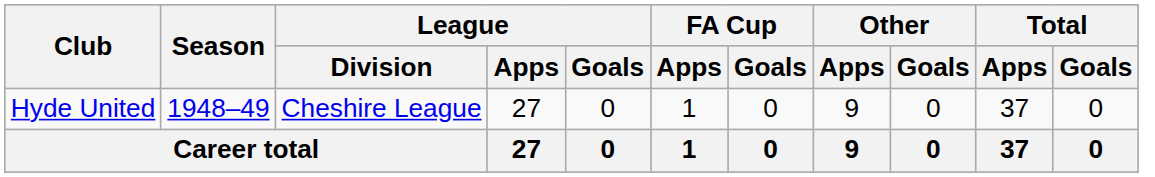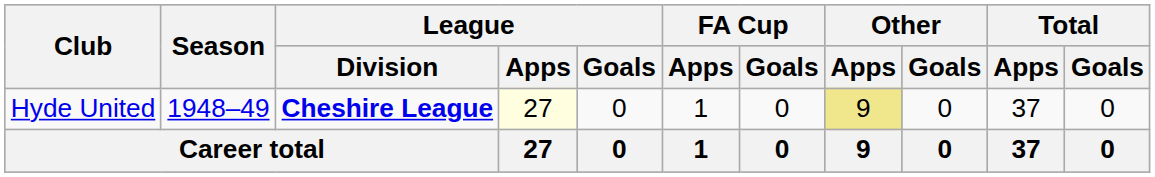(382, 108) normal -> (387, 108) bold
(526, 108) no background -> (538, 108) lightyellow background
(852, 108) no background -> (863, 108) khaki background
